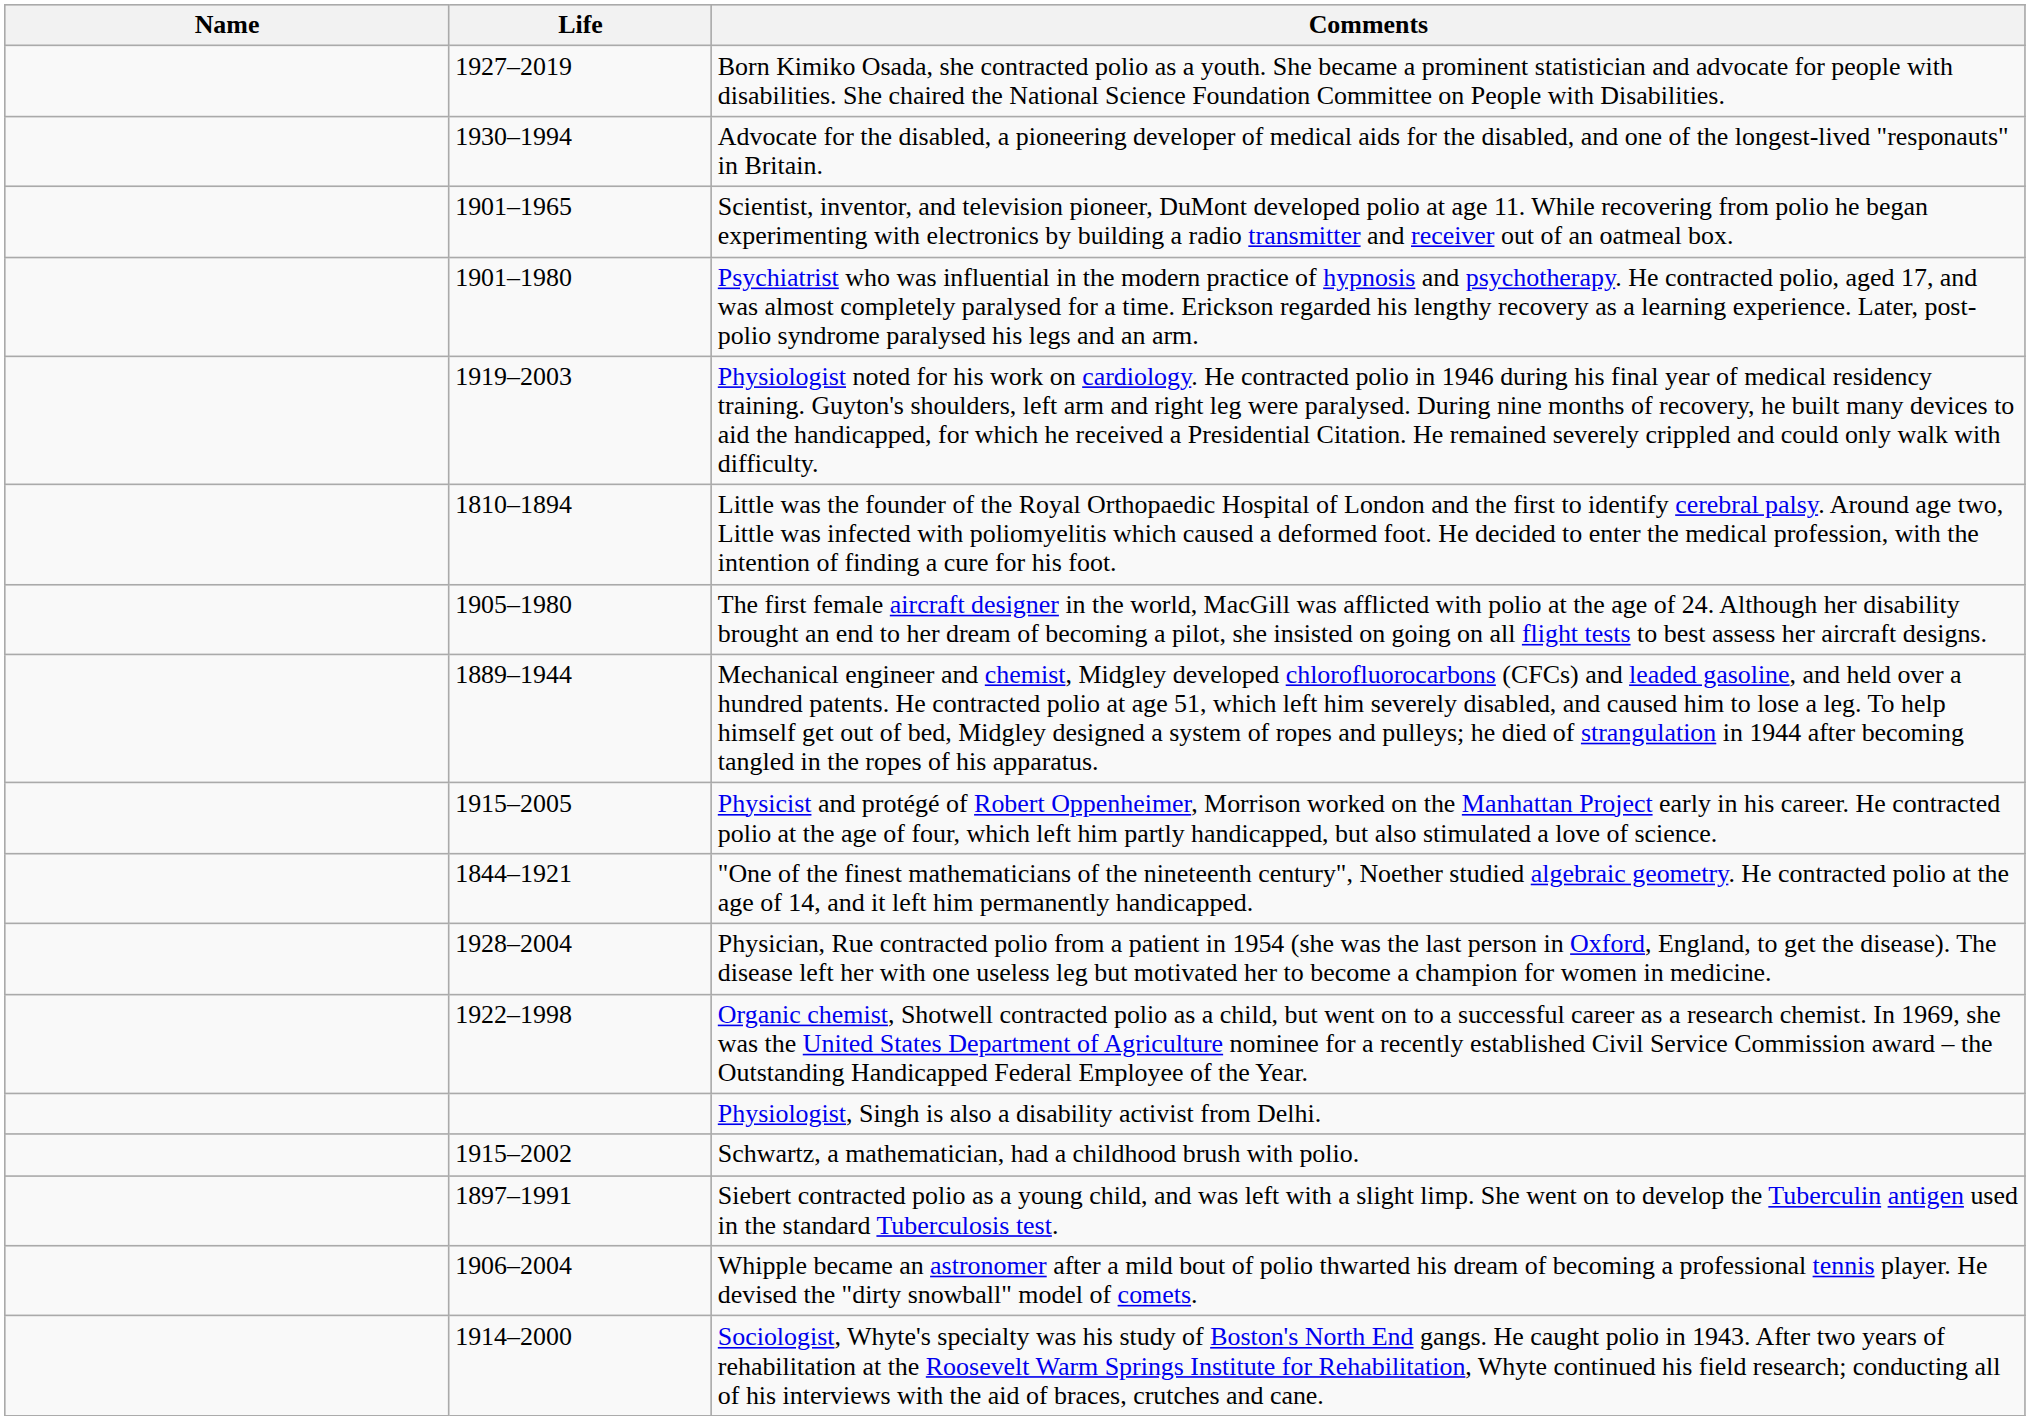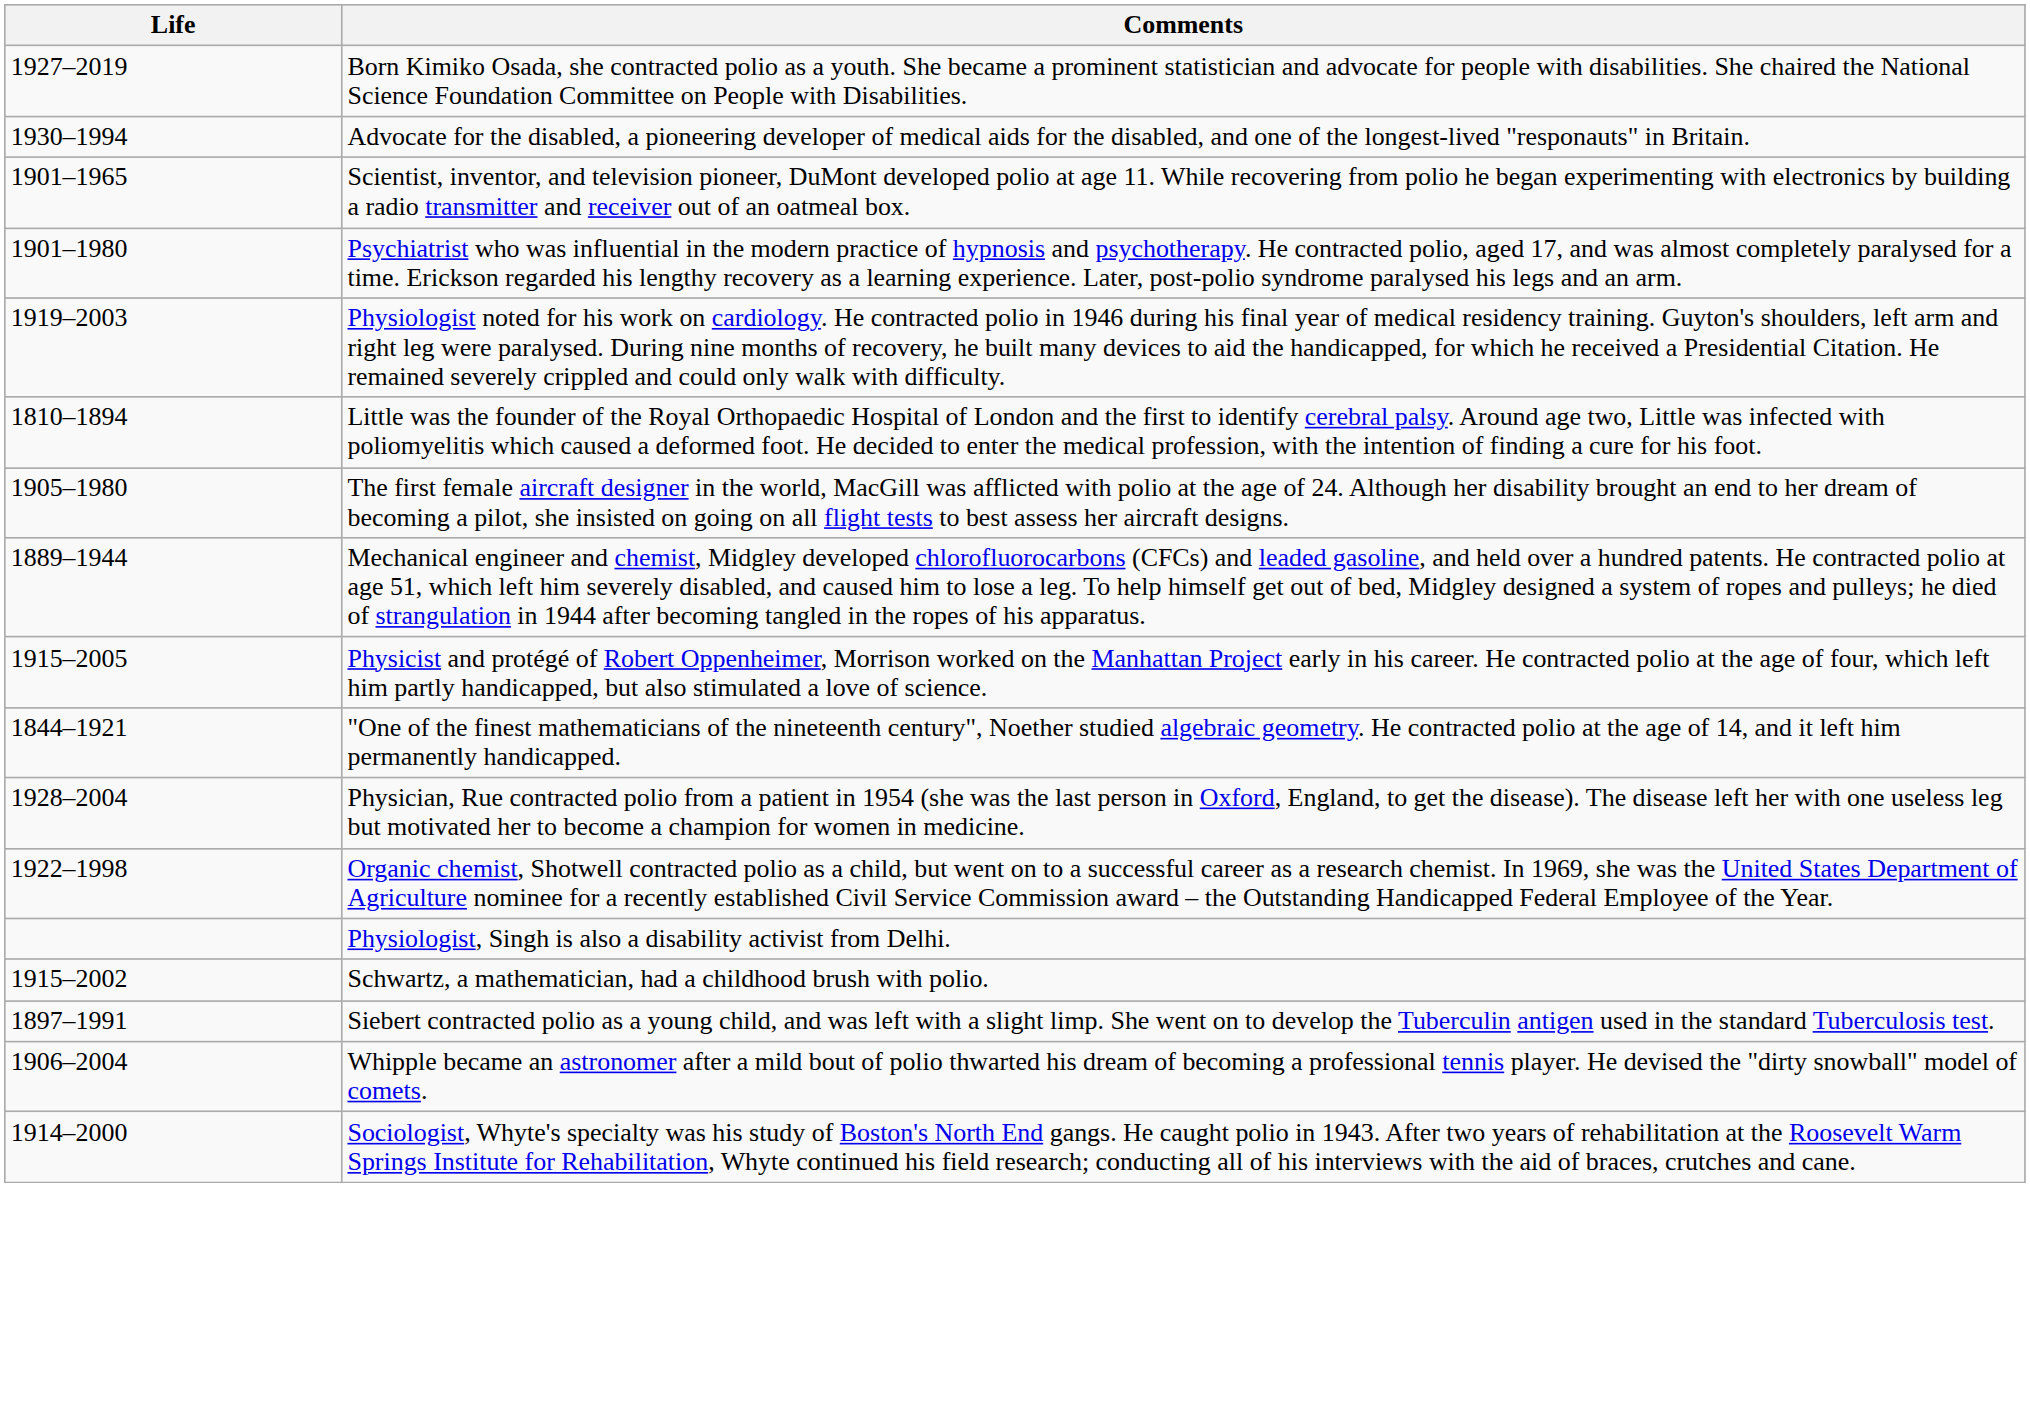- column: (227, 25)
